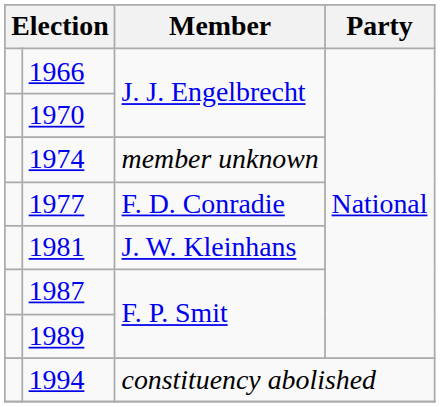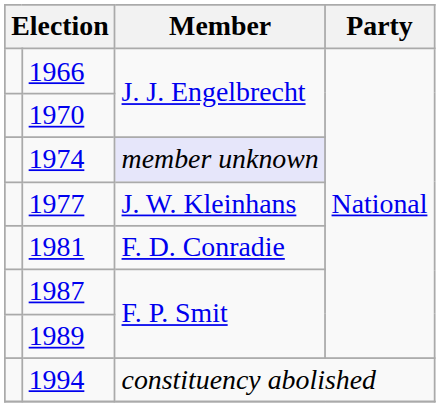(220, 159) no background -> (220, 159) lavender background
(203, 203) F. D. Conradie -> (209, 203) J. W. Kleinhans
(209, 247) J. W. Kleinhans -> (203, 247) F. D. Conradie
